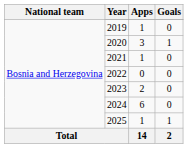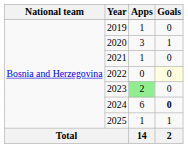(169, 74) no background -> (169, 74) lightyellow background
(142, 89) no background -> (142, 89) lightgreen background
(169, 105) normal -> (169, 105) bold
